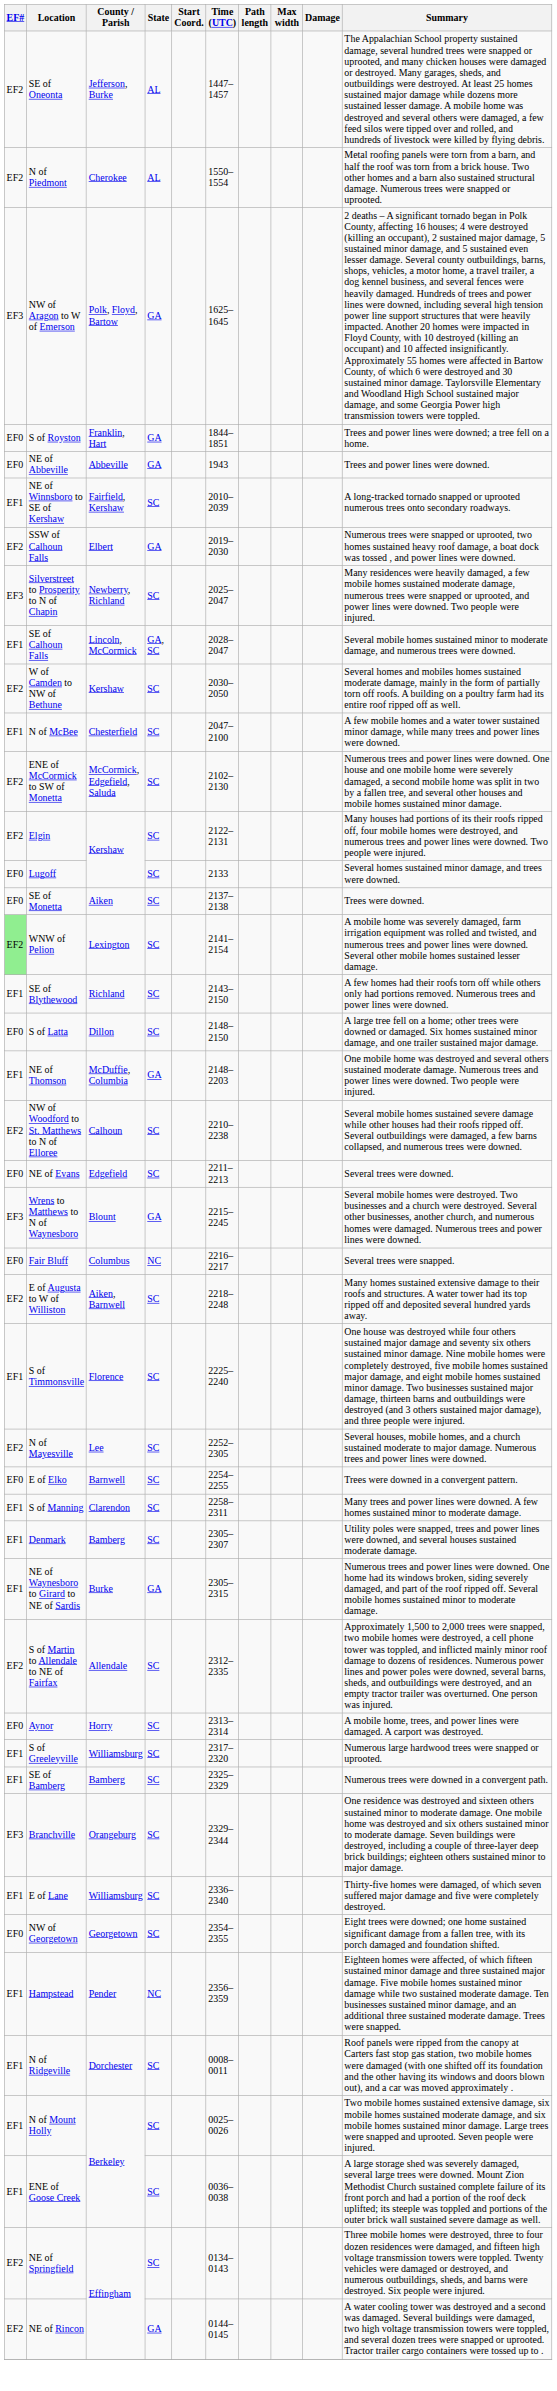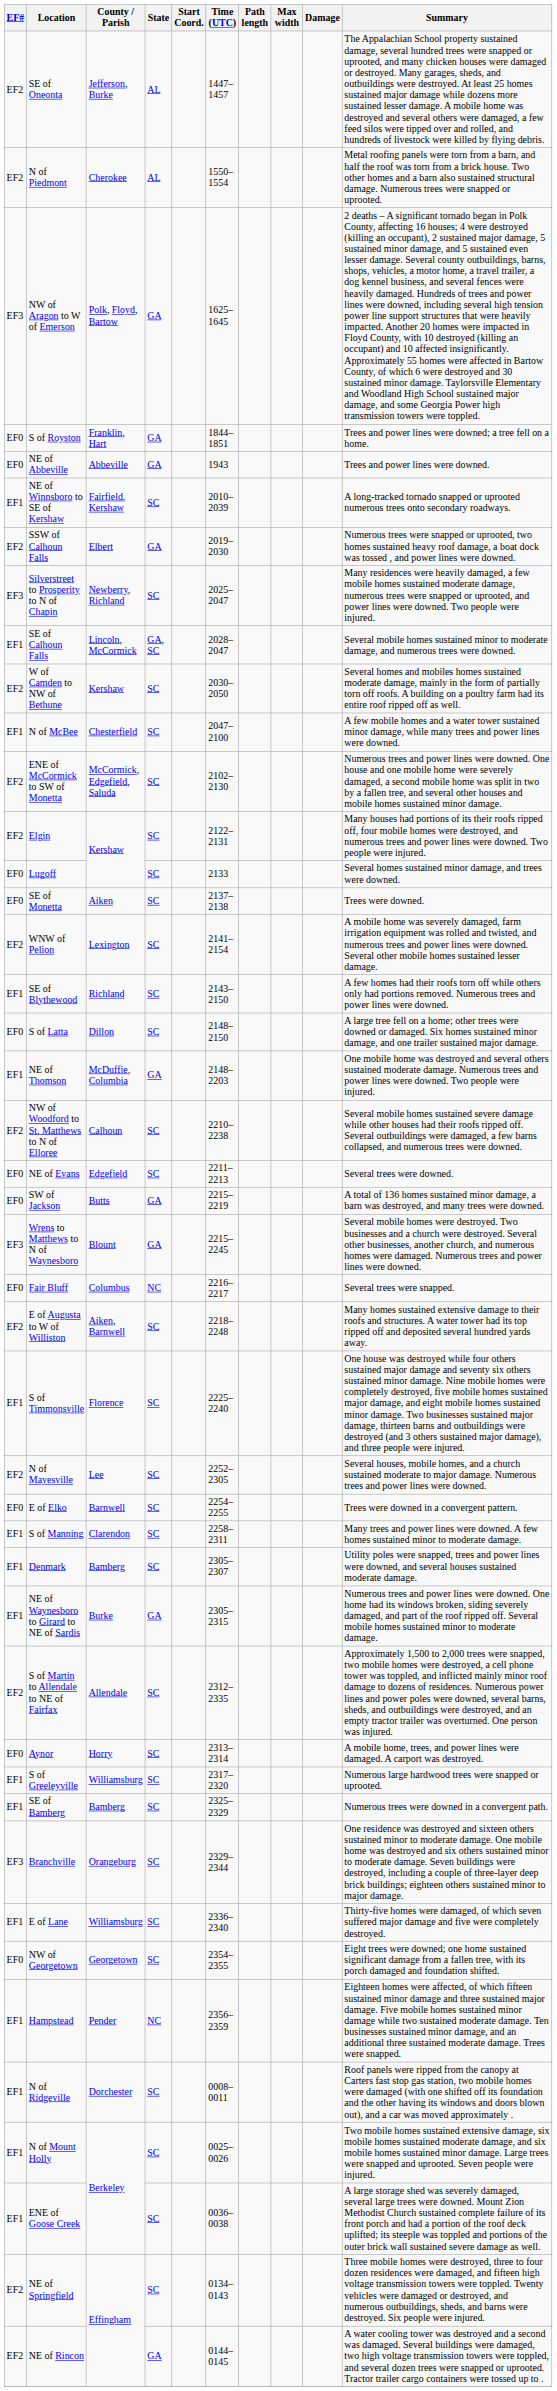(15, 944) lightgreen background -> (15, 944) no background
+ row: (45, 1201)
